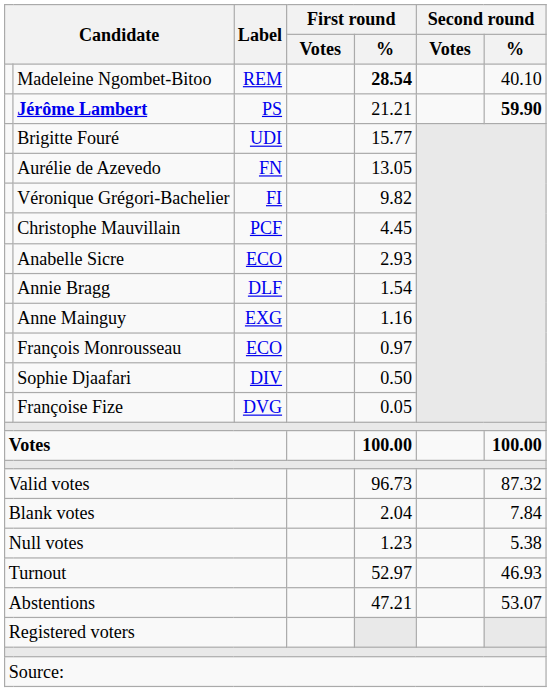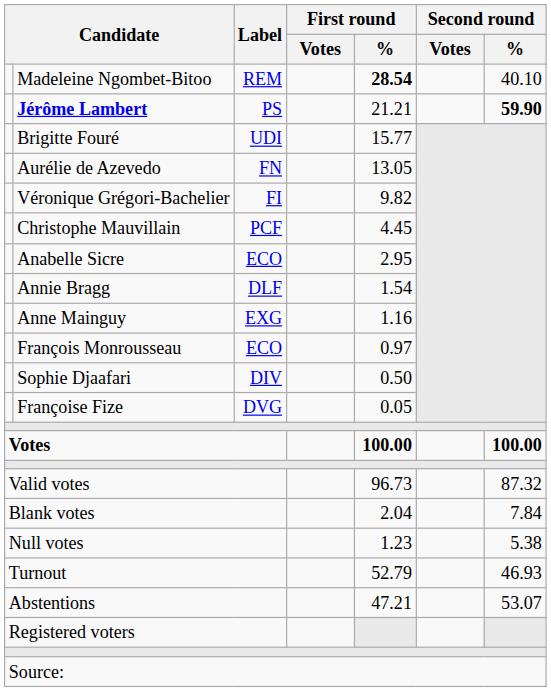(396, 258) 2.93 -> (396, 258) 2.95
(392, 573) 52.97 -> (392, 573) 52.79
